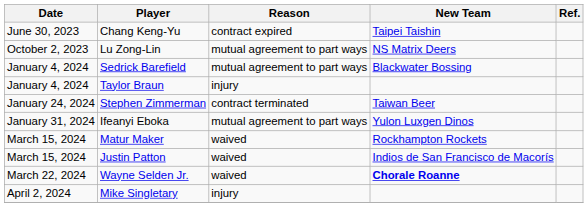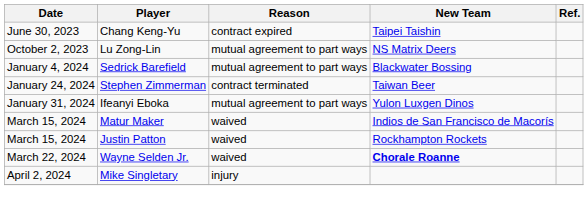- row: (132, 85)
(430, 139) Rockhampton Rockets -> (463, 121) Indios de San Francisco de Macorís
(463, 157) Indios de San Francisco de Macorís -> (430, 139) Rockhampton Rockets
